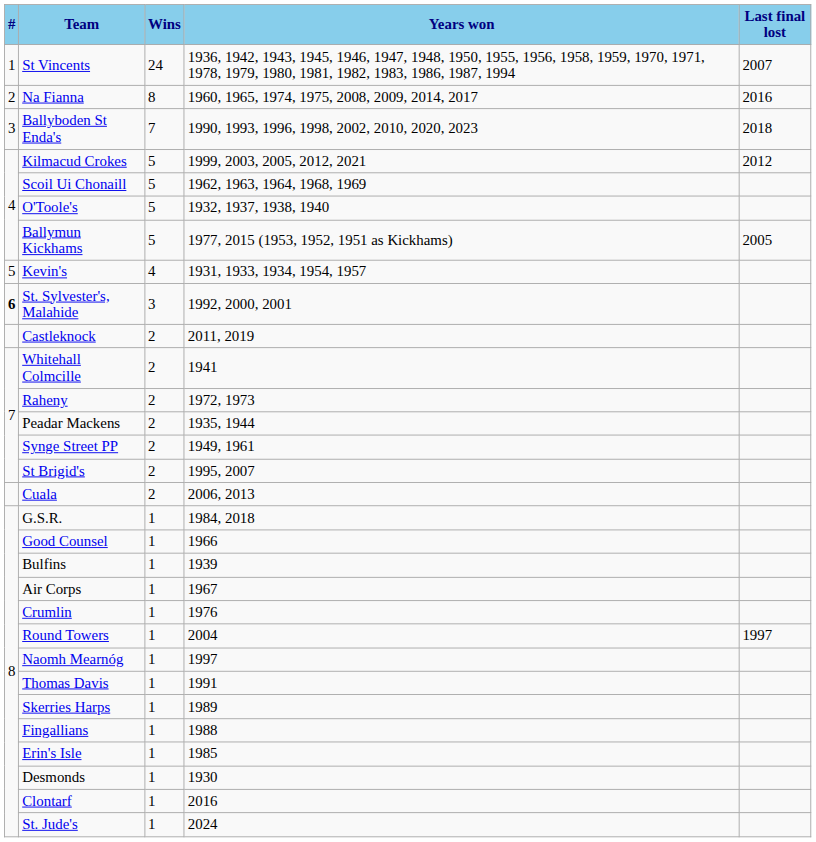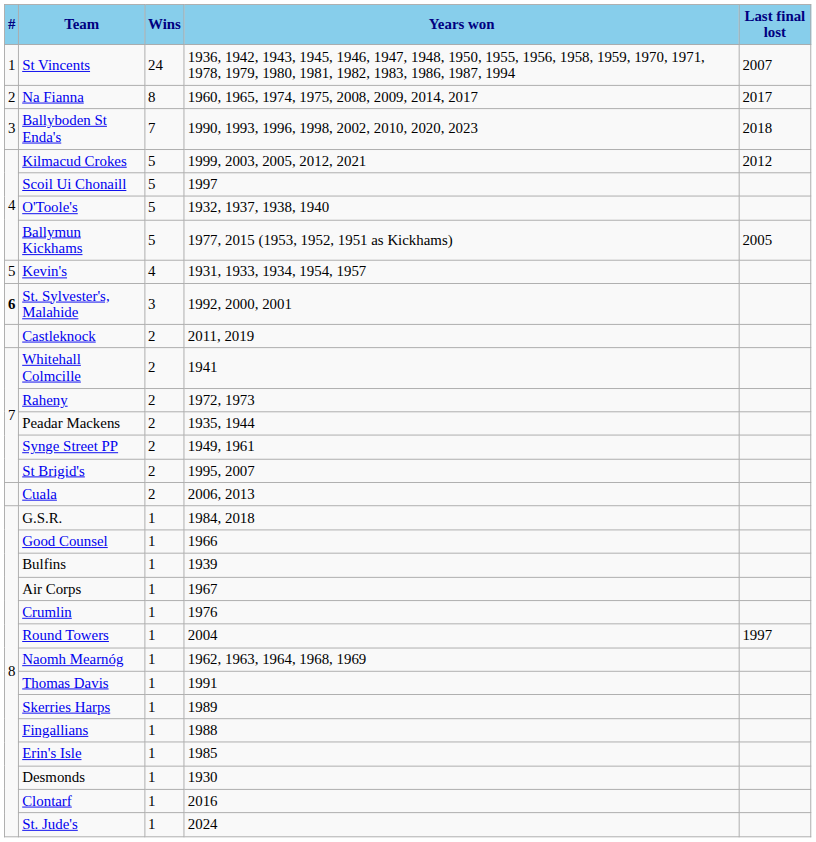(757, 96) 2016 -> (757, 96) 2017
(277, 184) 1962, 1963, 1964, 1968, 1969 -> (203, 184) 1997
(203, 659) 1997 -> (277, 659) 1962, 1963, 1964, 1968, 1969
